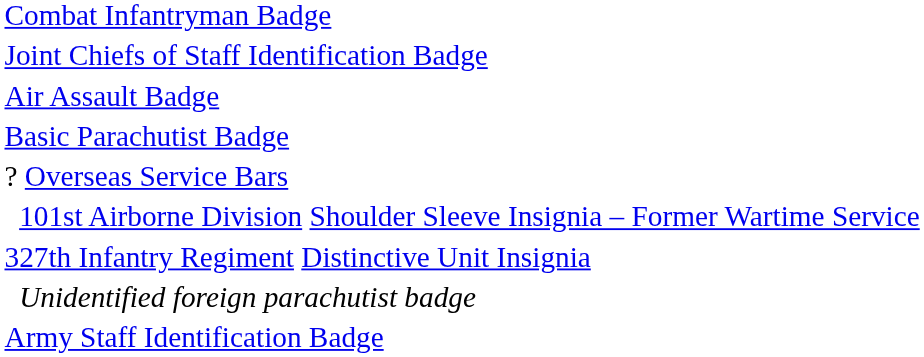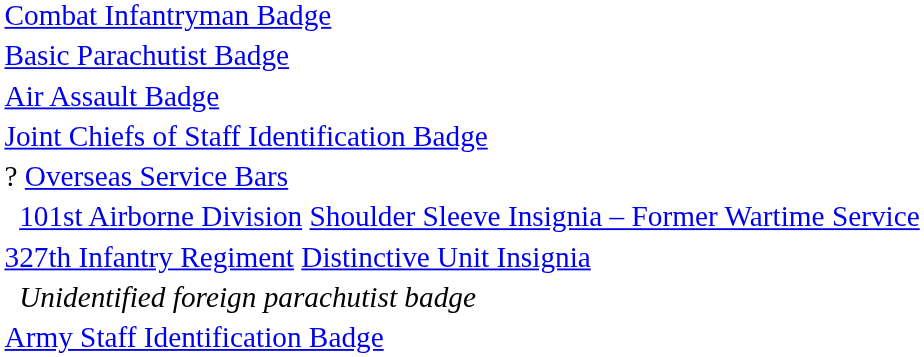(246, 55) Joint Chiefs of Staff Identification Badge -> (147, 55) Basic Parachutist Badge
(147, 136) Basic Parachutist Badge -> (246, 136) Joint Chiefs of Staff Identification Badge
